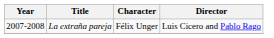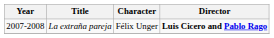(212, 26) normal -> (215, 26) bold
